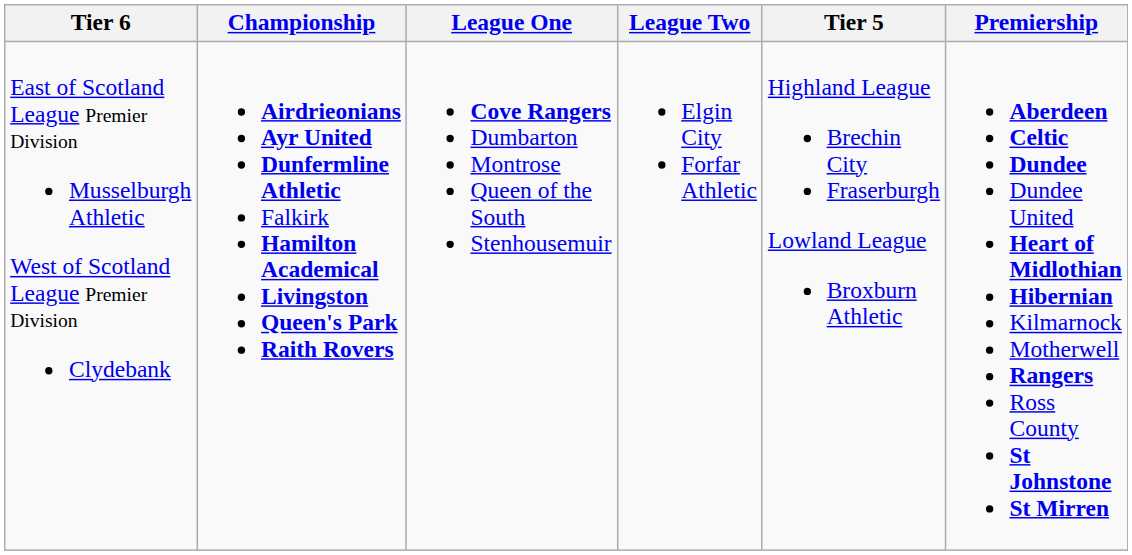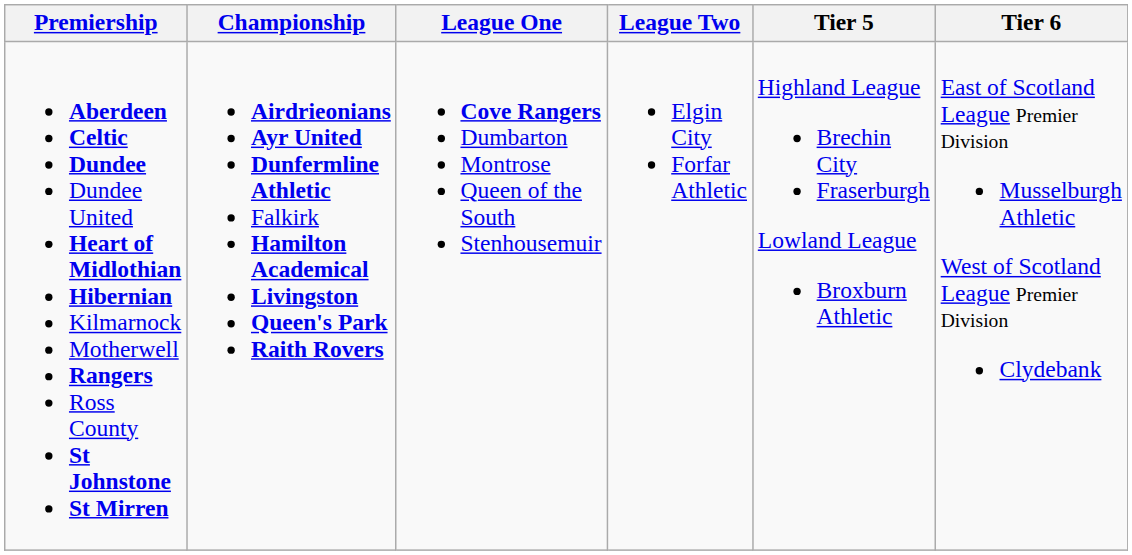columns swapped: (1036, 23) <-> (101, 23)
